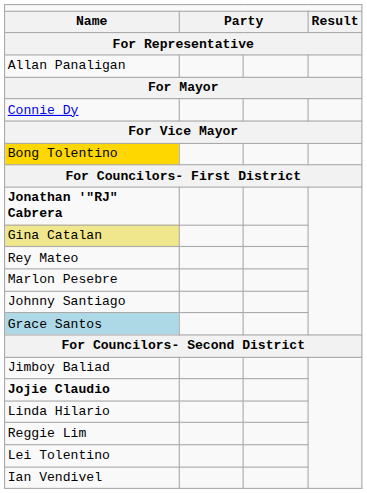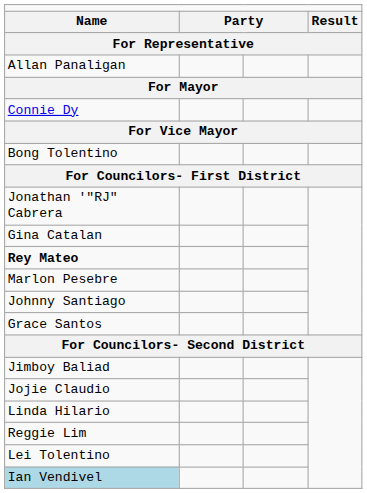(63, 154) gold background -> (63, 154) no background
(63, 206) bold -> (63, 206) normal
(55, 235) khaki background -> (55, 235) no background
(43, 257) normal -> (43, 257) bold
(55, 323) lightblue background -> (55, 323) no background
(59, 390) bold -> (59, 390) normal
(55, 478) no background -> (55, 478) lightblue background
